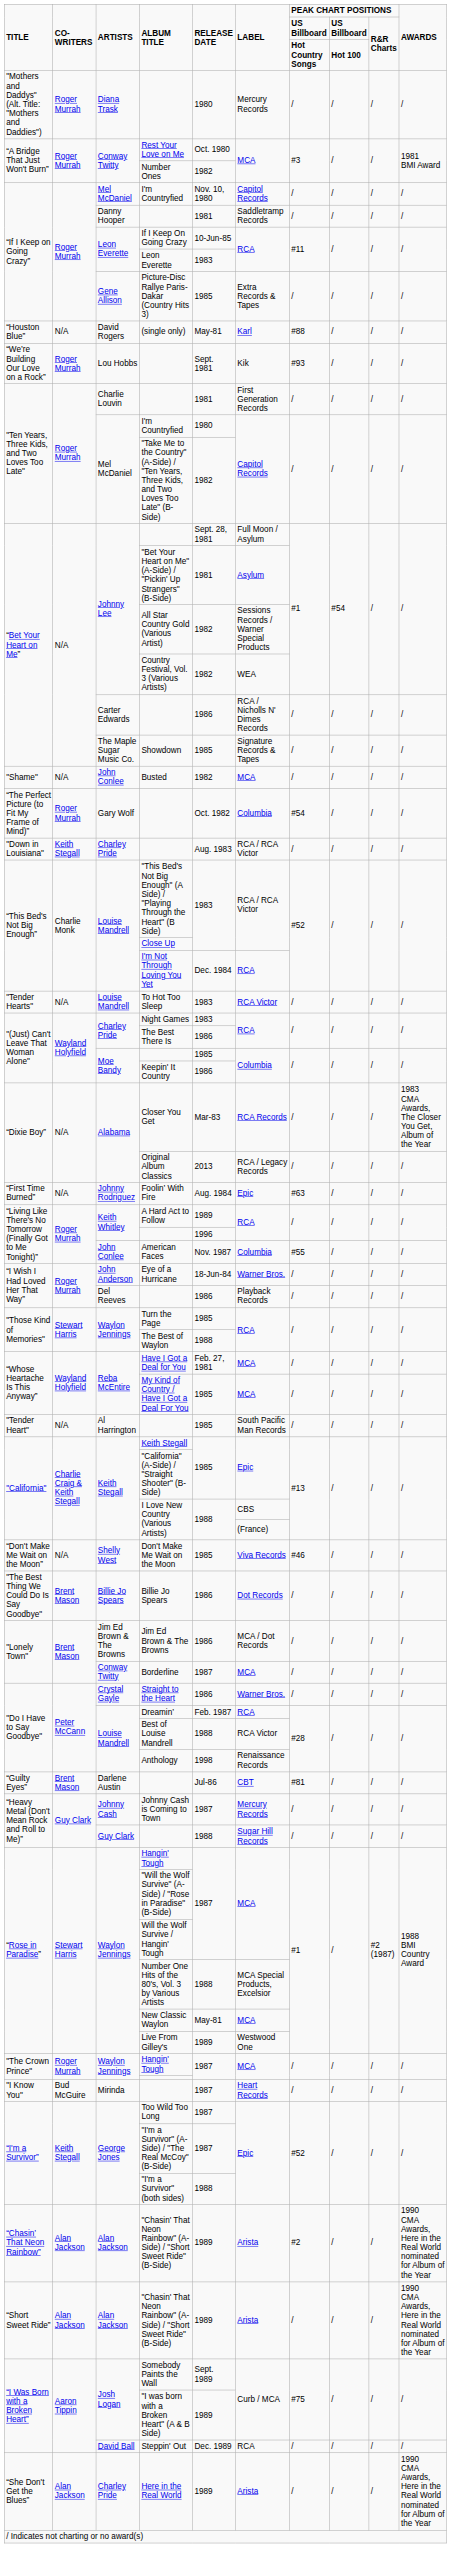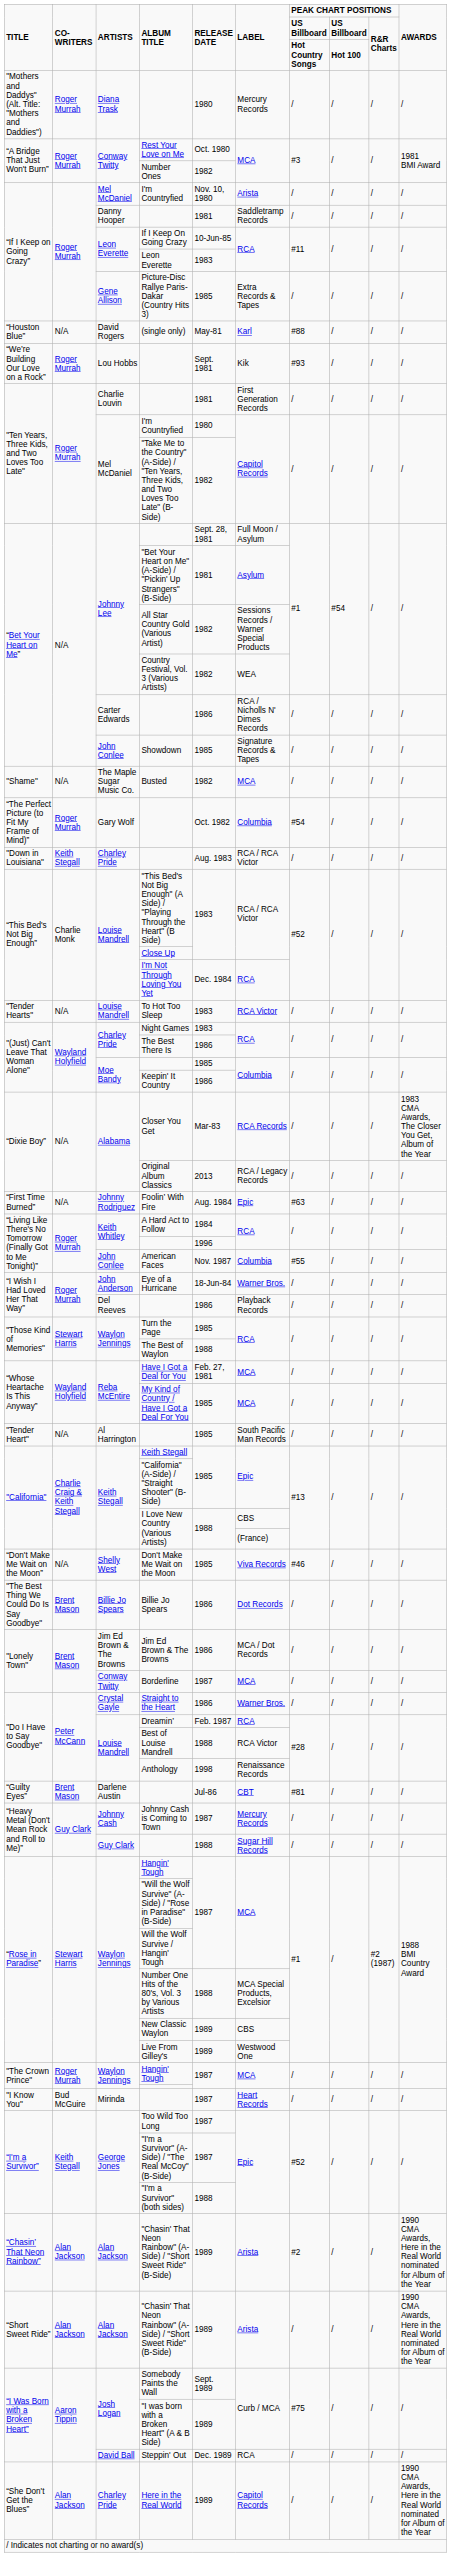(253, 194) Capitol Records -> (248, 194) Arista
(117, 750) The Maple Sugar Music Co. -> (111, 750) John Conlee
(111, 777) John Conlee -> (117, 782) The Maple Sugar Music Co.
(204, 1216) 1989 -> (204, 1225) 1984
(208, 2020) May-81 -> (204, 2029) 1989
(246, 2020) MCA -> (246, 2029) CBS
(248, 2491) Arista -> (253, 2500) Capitol Records
